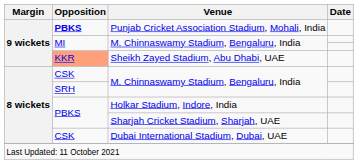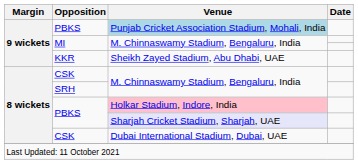(68, 27) bold -> (67, 27) normal
(218, 27) no background -> (218, 27) lightblue background
(64, 58) lightsalmon background -> (64, 58) no background
(174, 105) no background -> (174, 105) pink background
(195, 120) no background -> (195, 120) lavender background
